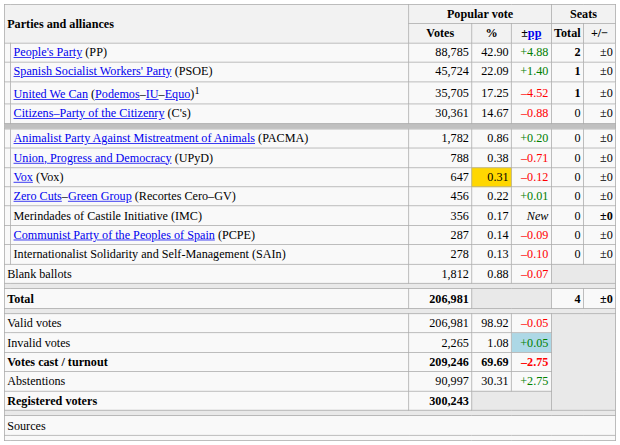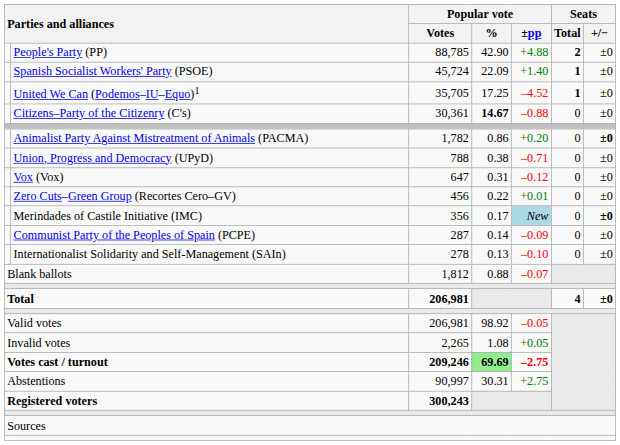(495, 113) normal -> (495, 113) bold
(606, 138) normal -> (606, 138) bold
(498, 177) gold background -> (498, 177) no background
(538, 215) no background -> (538, 215) lightblue background
(534, 342) lightblue background -> (534, 342) no background
(495, 362) no background -> (495, 362) lightgreen background
